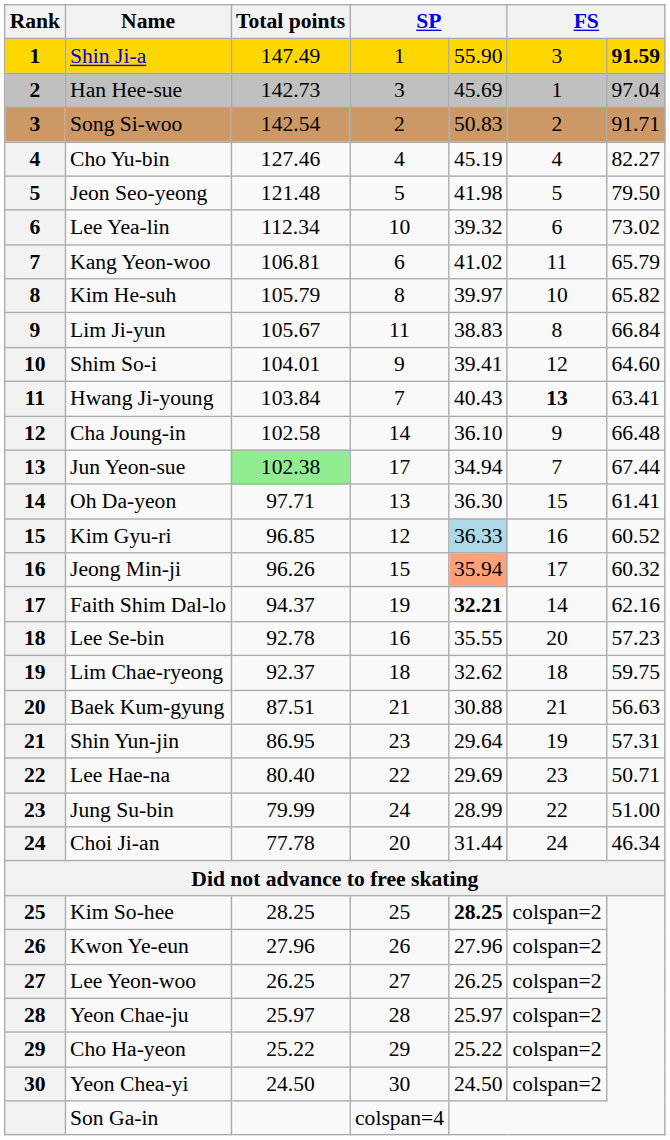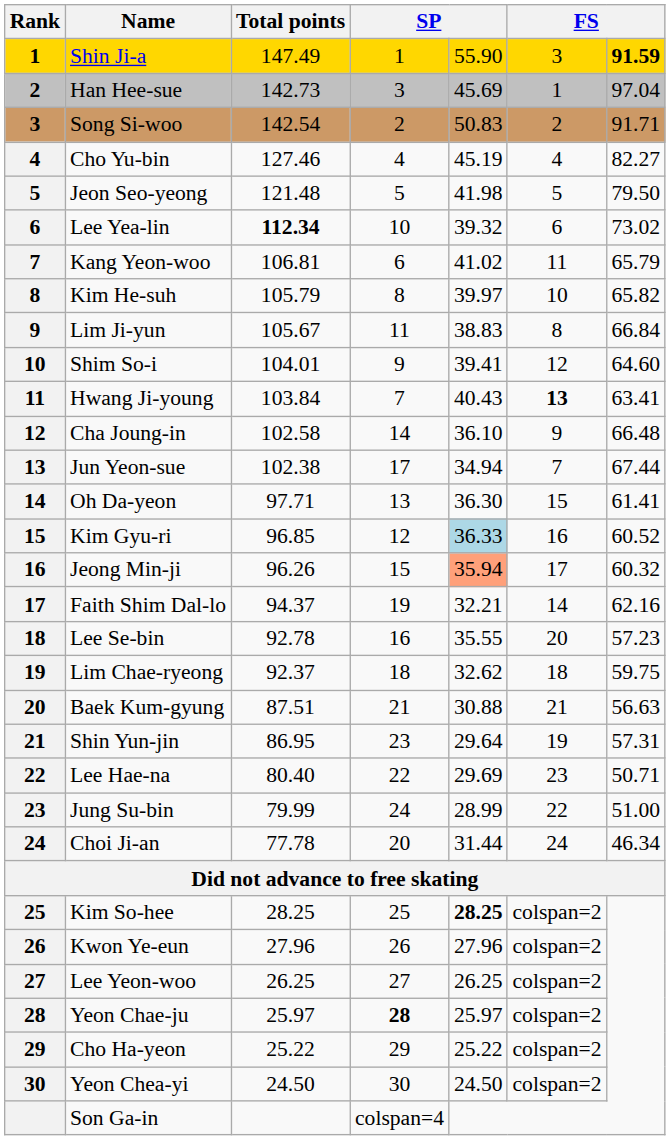(291, 227) normal -> (291, 227) bold
(291, 466) lightgreen background -> (291, 466) no background
(478, 603) bold -> (478, 603) normal
(400, 1015) normal -> (400, 1015) bold
